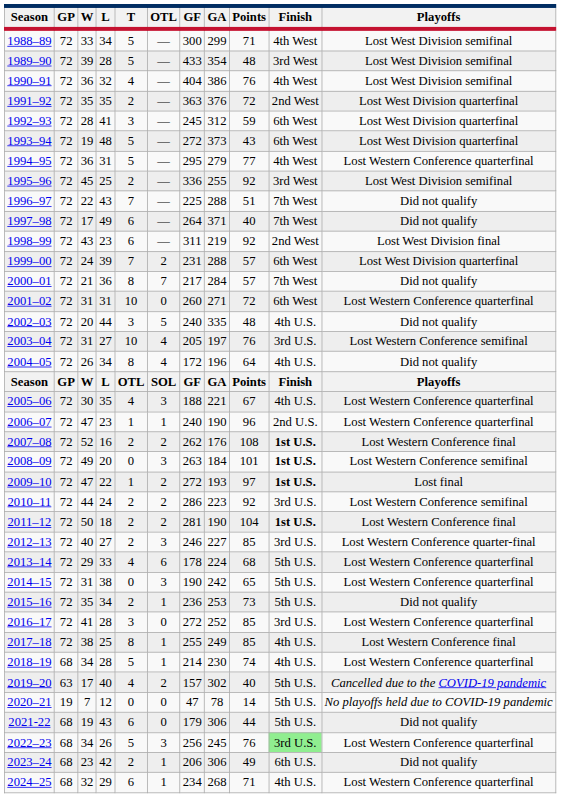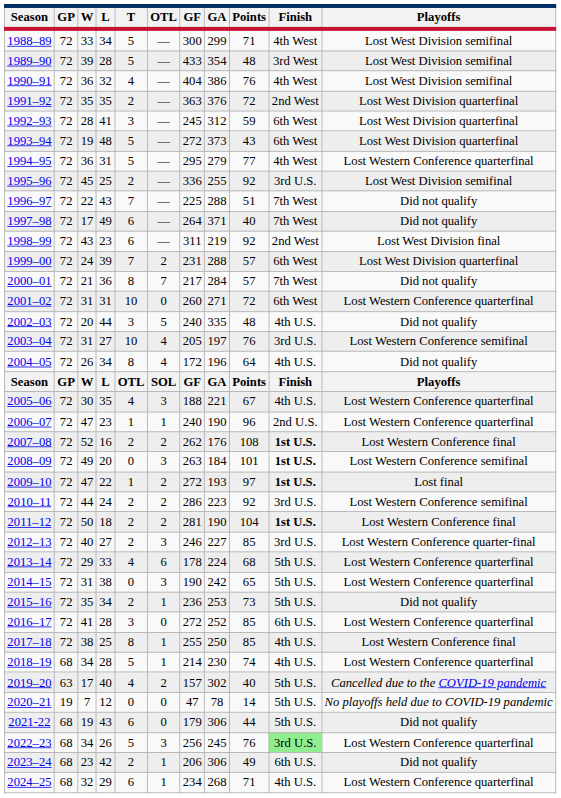(295, 181) 3rd West -> (295, 181) 3rd U.S.
(295, 622) 3rd U.S. -> (295, 622) 6th U.S.
(217, 642) 249 -> (217, 642) 250
